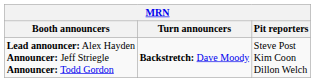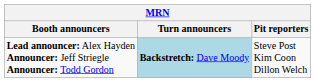(194, 57) no background -> (194, 57) lightblue background
